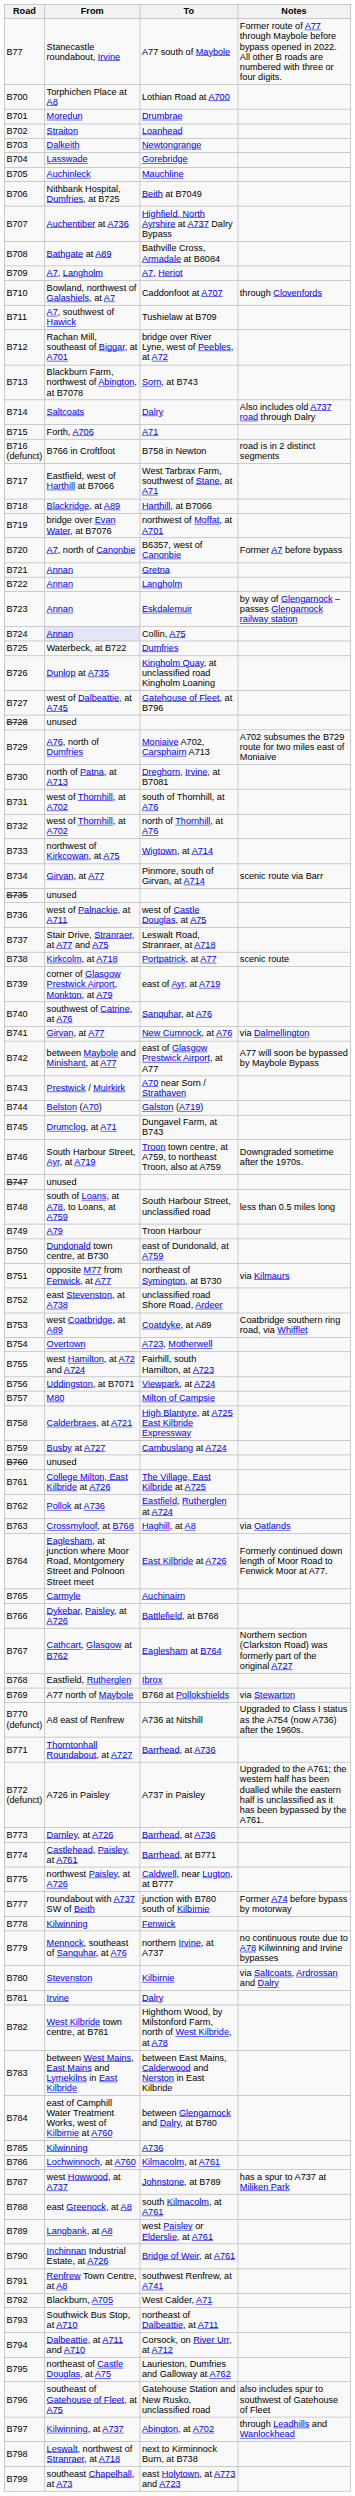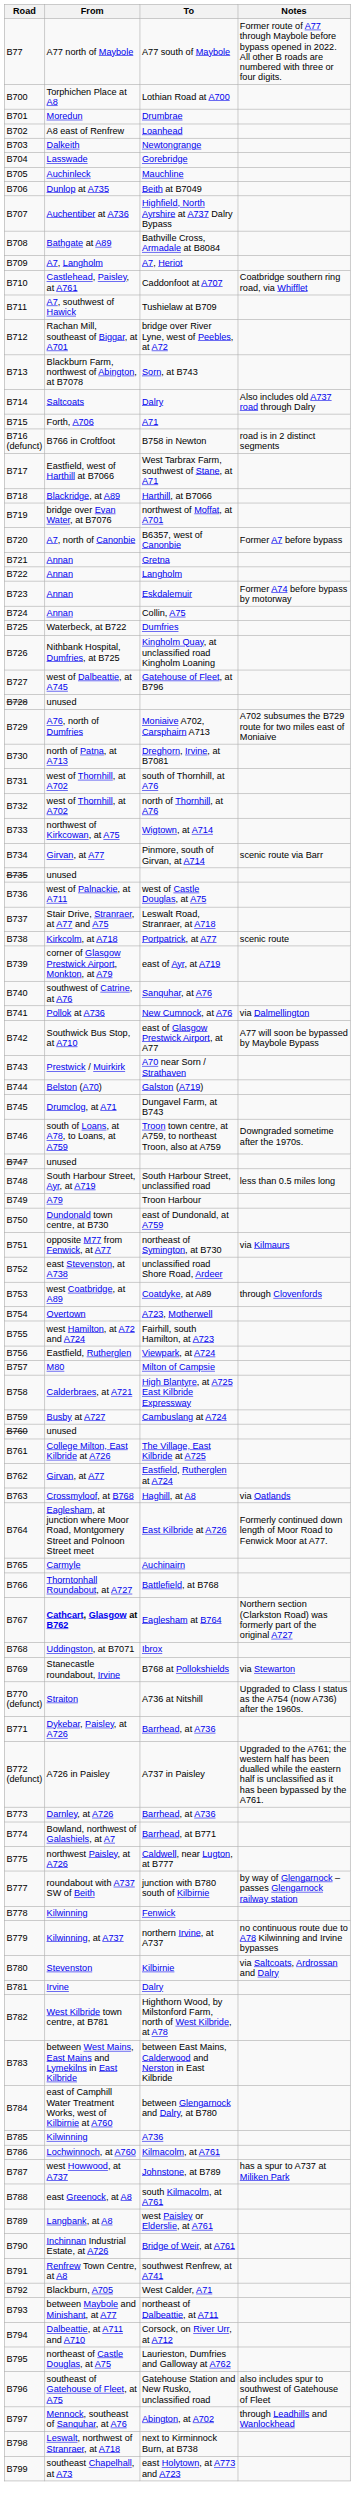(83, 51) Stanecastle roundabout, Irvine -> (90, 51) A77 north of Maybole
(62, 131) Straiton -> (85, 131) A8 east of Renfrew
(84, 194) Nithbank Hospital, Dumfries, at B725 -> (78, 189) Dunlop at A735
(91, 293) Bowland, northwest of Galashiels, at A7 -> (88, 282) Castlehead, Paisley, at A761
(281, 293) through Clovenfords -> (290, 282) Coatbridge southern ring road, via Whifflet
(290, 609) by way of Glengarnock – passes Glengarnock railway station -> (294, 593) Former A74 before bypass by motorway
(60, 634) lavender background -> (60, 613) no background
(78, 673) Dunlop at A735 -> (84, 652) Nithbank Hospital, Dumfries, at B725
(75, 1033) Girvan, at A77 -> (76, 1013) Pollok at A736
(91, 1058) between Maybole and Minishant, at A77 -> (88, 1038) Southwick Bus Stop, at A710
(91, 1157) South Harbour Street, Ayr, at A719 -> (83, 1136) south of Loans, at A78, to Loans, at A759
(83, 1206) south of Loans, at A78, to Loans, at A759 -> (91, 1181) South Harbour Street, Ayr, at A719
(290, 1325) Coatbridge southern ring road, via Whifflet -> (281, 1294) through Clovenfords
(90, 1384) Uddingston, at B7071 -> (89, 1353) Eastfield, Rutherglen
(76, 1506) Pollok at A736 -> (75, 1476) Girvan, at A77
(87, 1615) Dykebar, Paisley, at A726 -> (89, 1585) Thorntonhall Roundabout, at A727
(89, 1650) normal -> (92, 1620) bold
(89, 1680) Eastfield, Rutherglen -> (90, 1650) Uddingston, at B7071
(90, 1695) A77 north of Maybole -> (83, 1669) Stanecastle roundabout, Irvine
(85, 1720) A8 east of Renfrew -> (62, 1699) Straiton
(89, 1749) Thorntonhall Roundabout, at A727 -> (87, 1729) Dykebar, Paisley, at A726
(88, 1854) Castlehead, Paisley, at A761 -> (91, 1834) Bowland, northwest of Galashiels, at A7
(294, 1904) Former A74 before bypass by motorway -> (290, 1888) by way of Glengarnock – passes Glengarnock railway station
(87, 1948) Mennock, southeast of Sanquhar, at A76 -> (85, 1938) Kilwinning, at A737
(88, 2320) Southwick Bus Stop, at A710 -> (91, 2310) between Maybole and Minishant, at A77
(85, 2429) Kilwinning, at A737 -> (87, 2419) Mennock, southeast of Sanquhar, at A76
